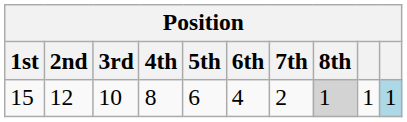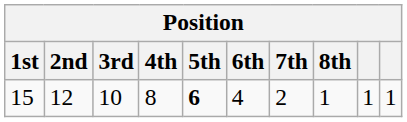(194, 97) normal -> (194, 97) bold
(325, 97) lightgrey background -> (325, 97) no background
(391, 97) lightblue background -> (391, 97) no background
